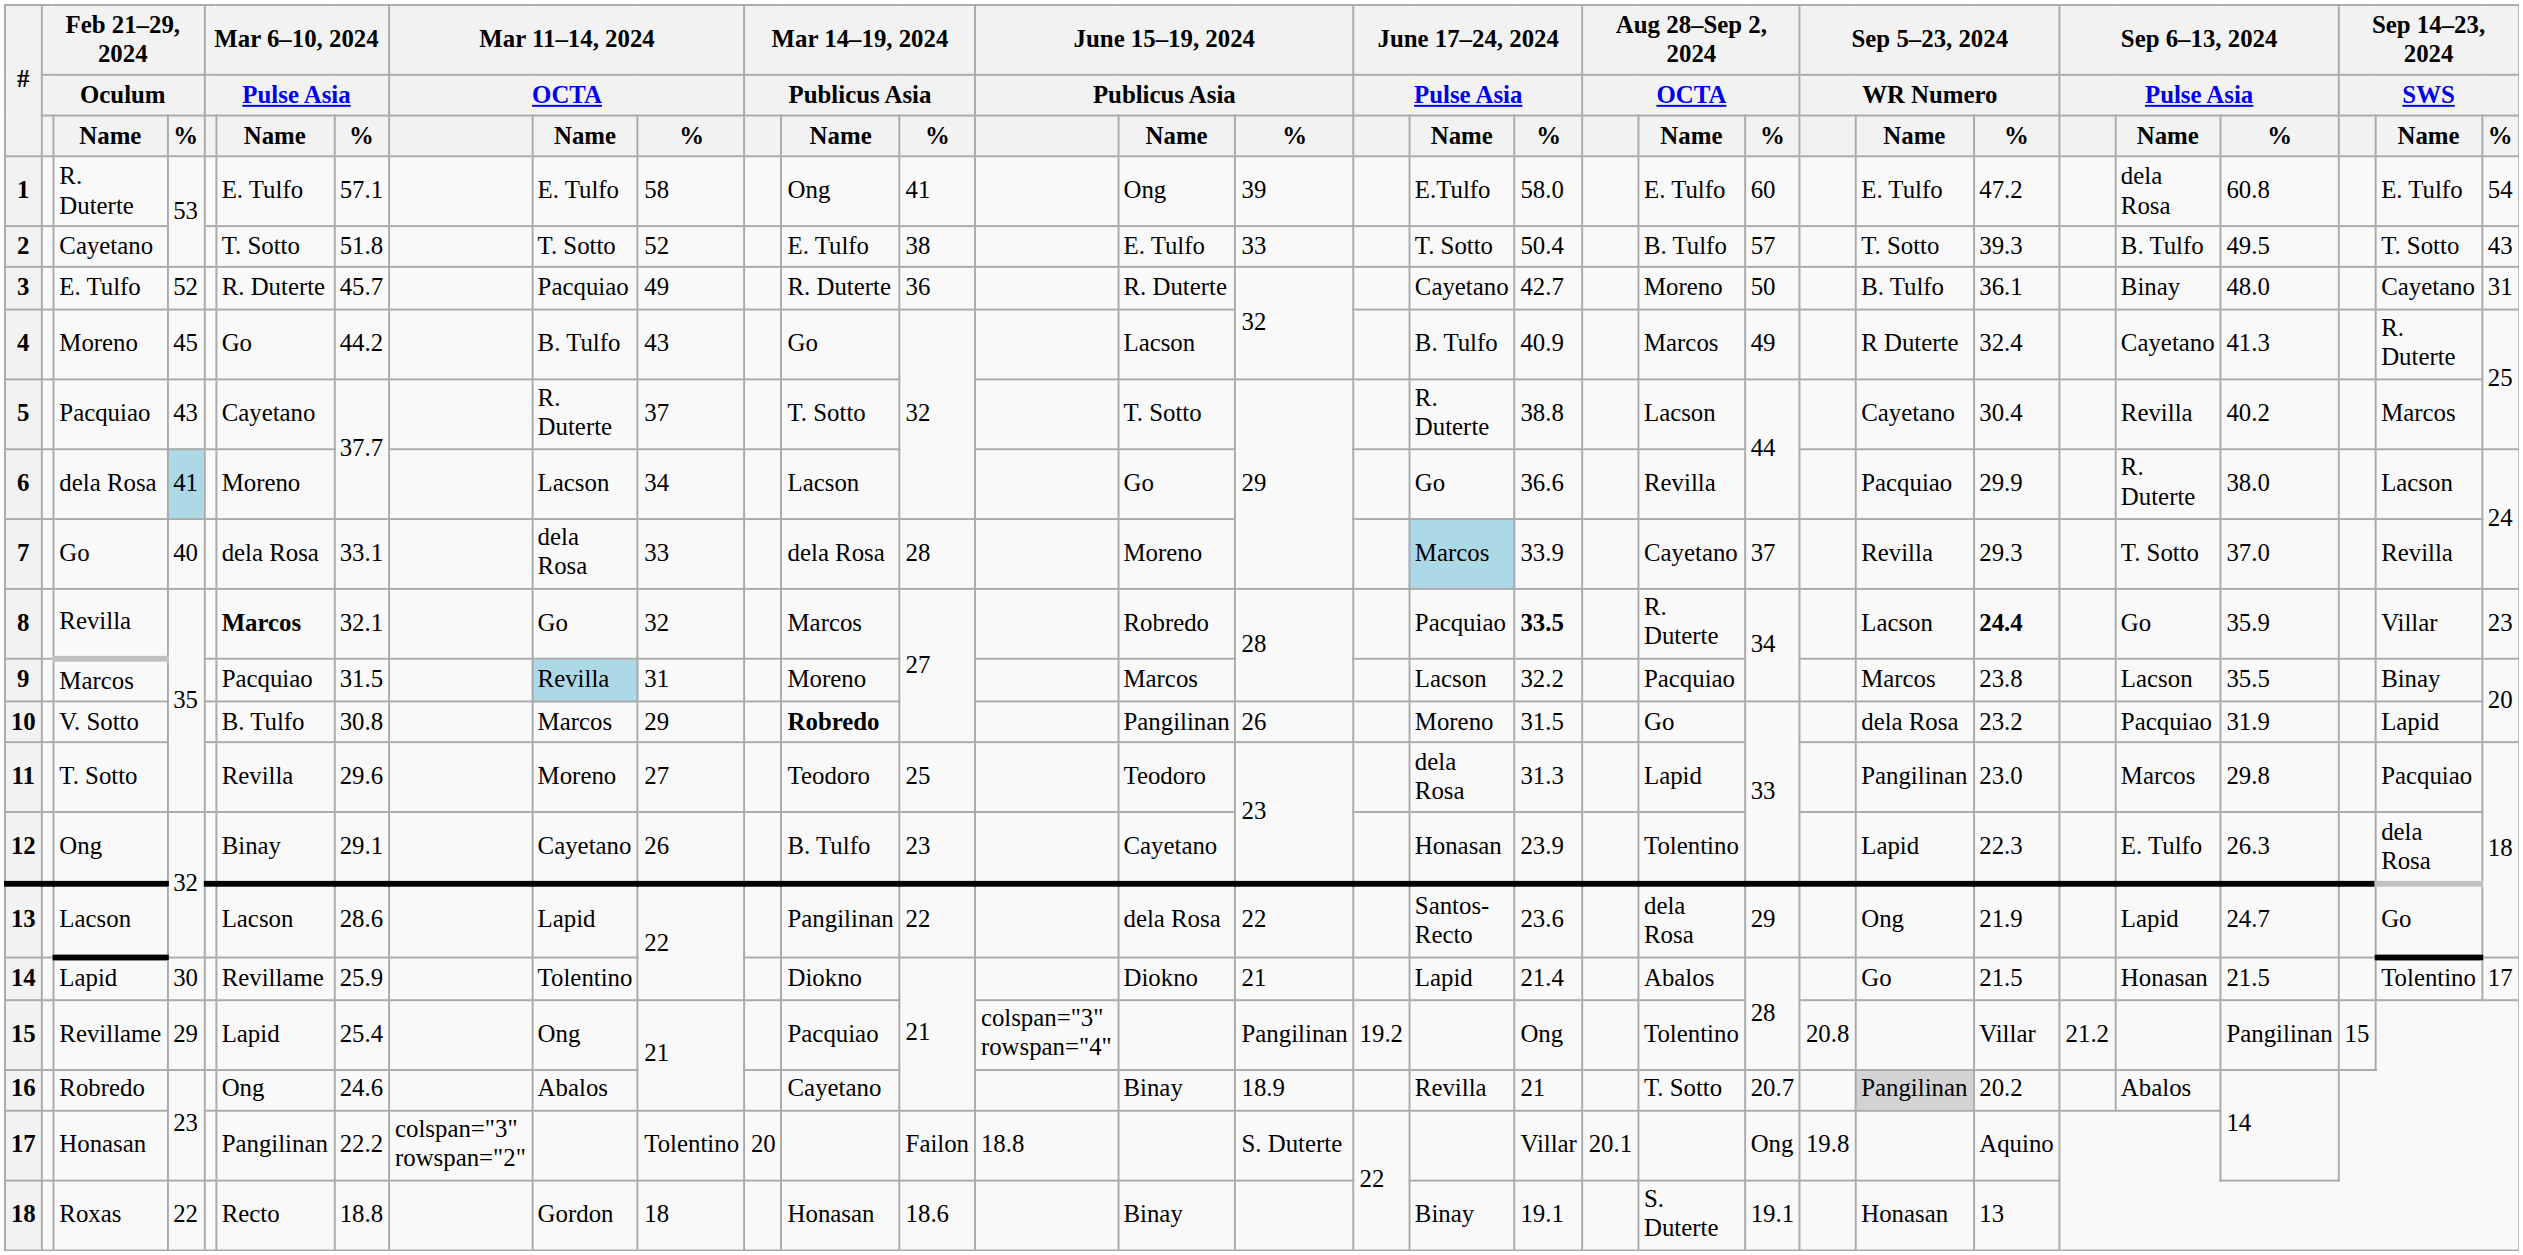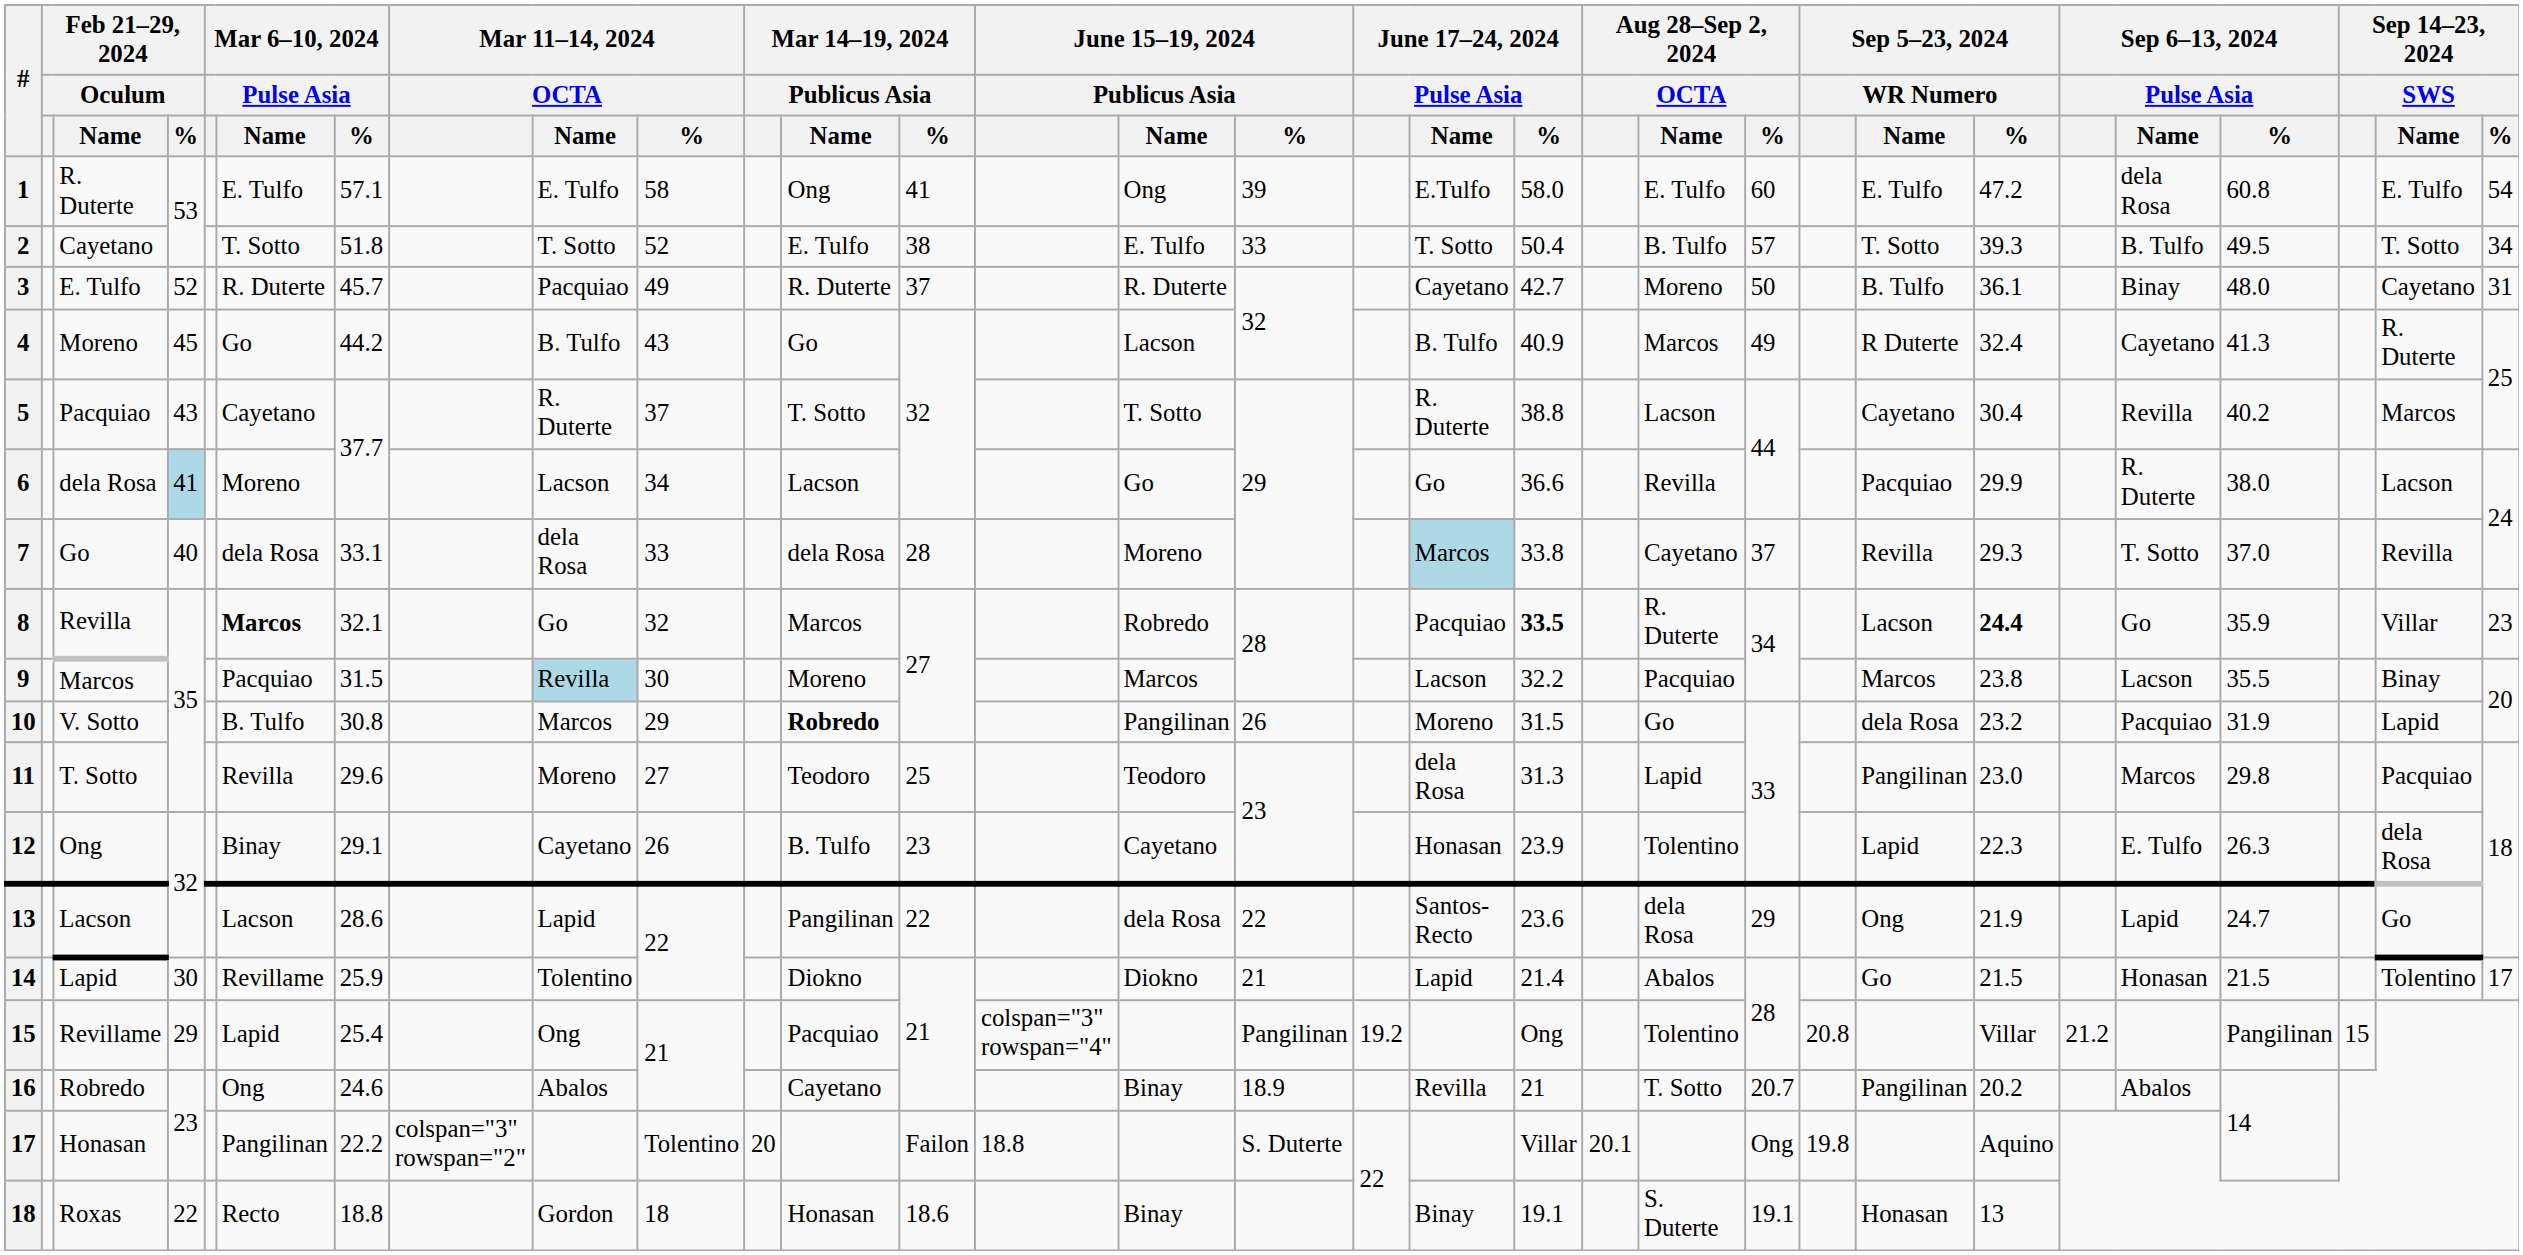(2500, 246) 43 -> (2500, 246) 34
(918, 287) 36 -> (918, 287) 37
(1542, 553) 33.9 -> (1542, 553) 33.8
(657, 679) 31 -> (657, 679) 30
(1914, 1089) lightgrey background -> (1914, 1089) no background
